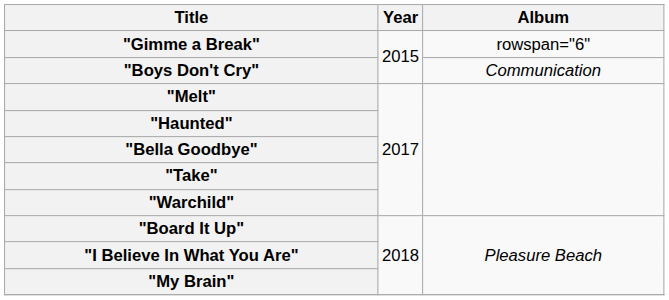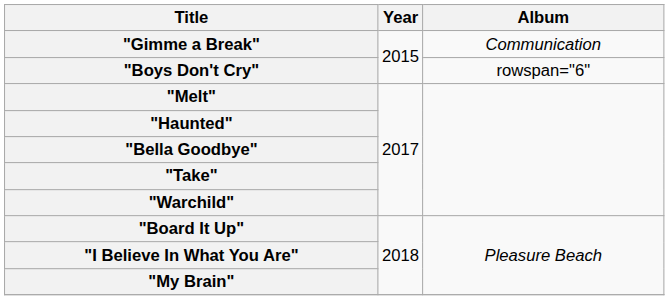(543, 44) rowspan="6" -> (543, 44) Communication
(543, 70) Communication -> (543, 70) rowspan="6"
